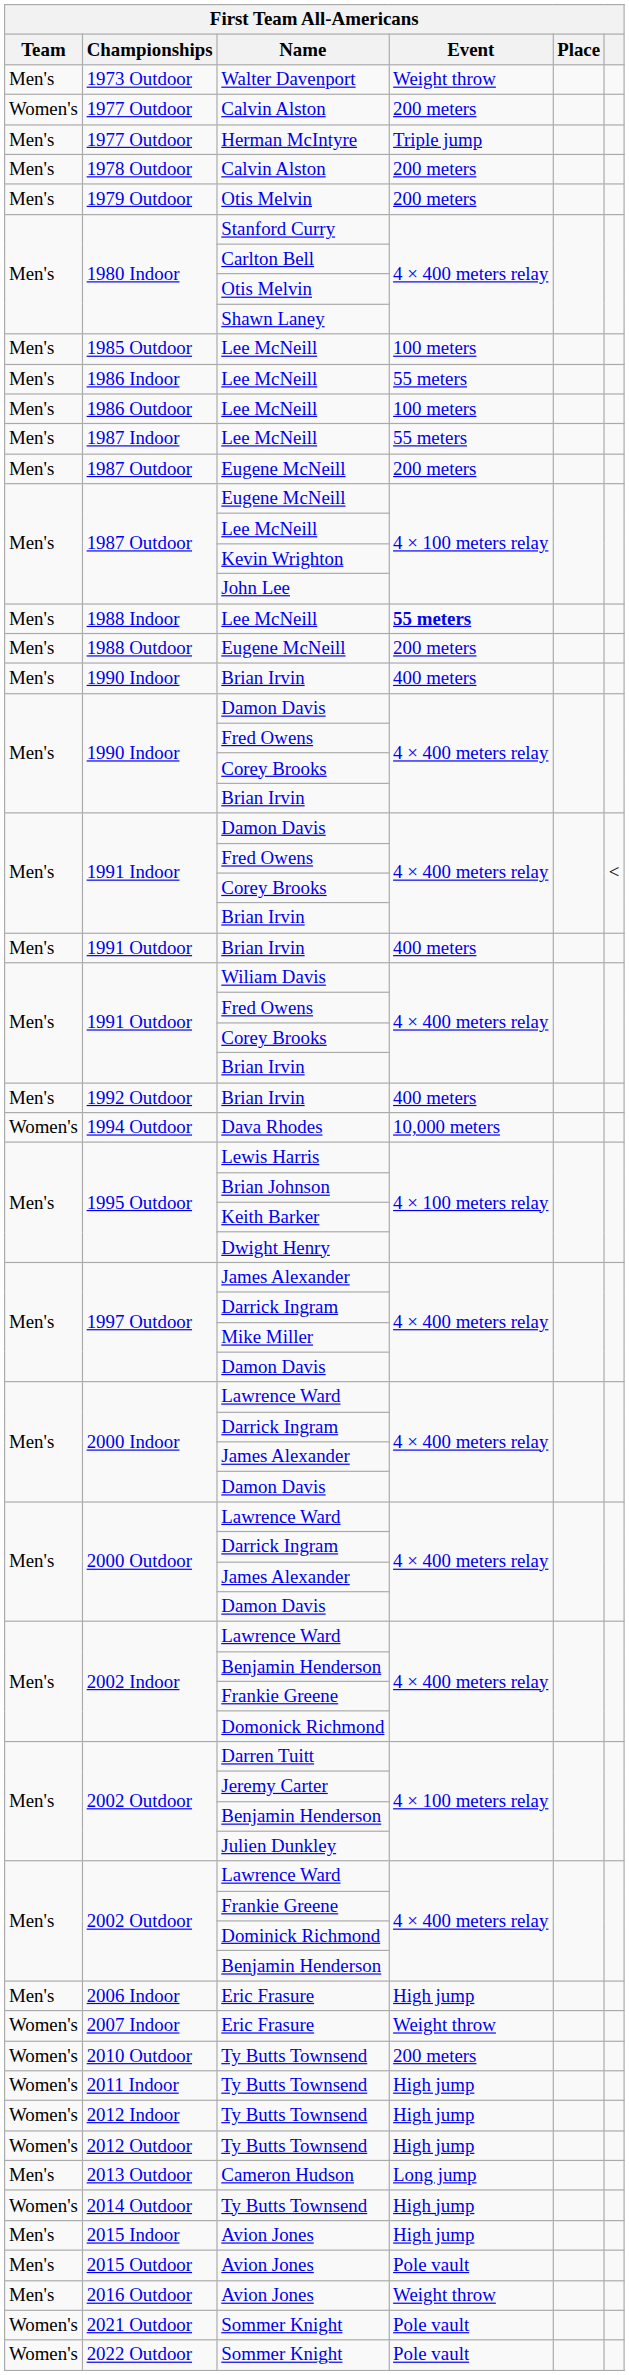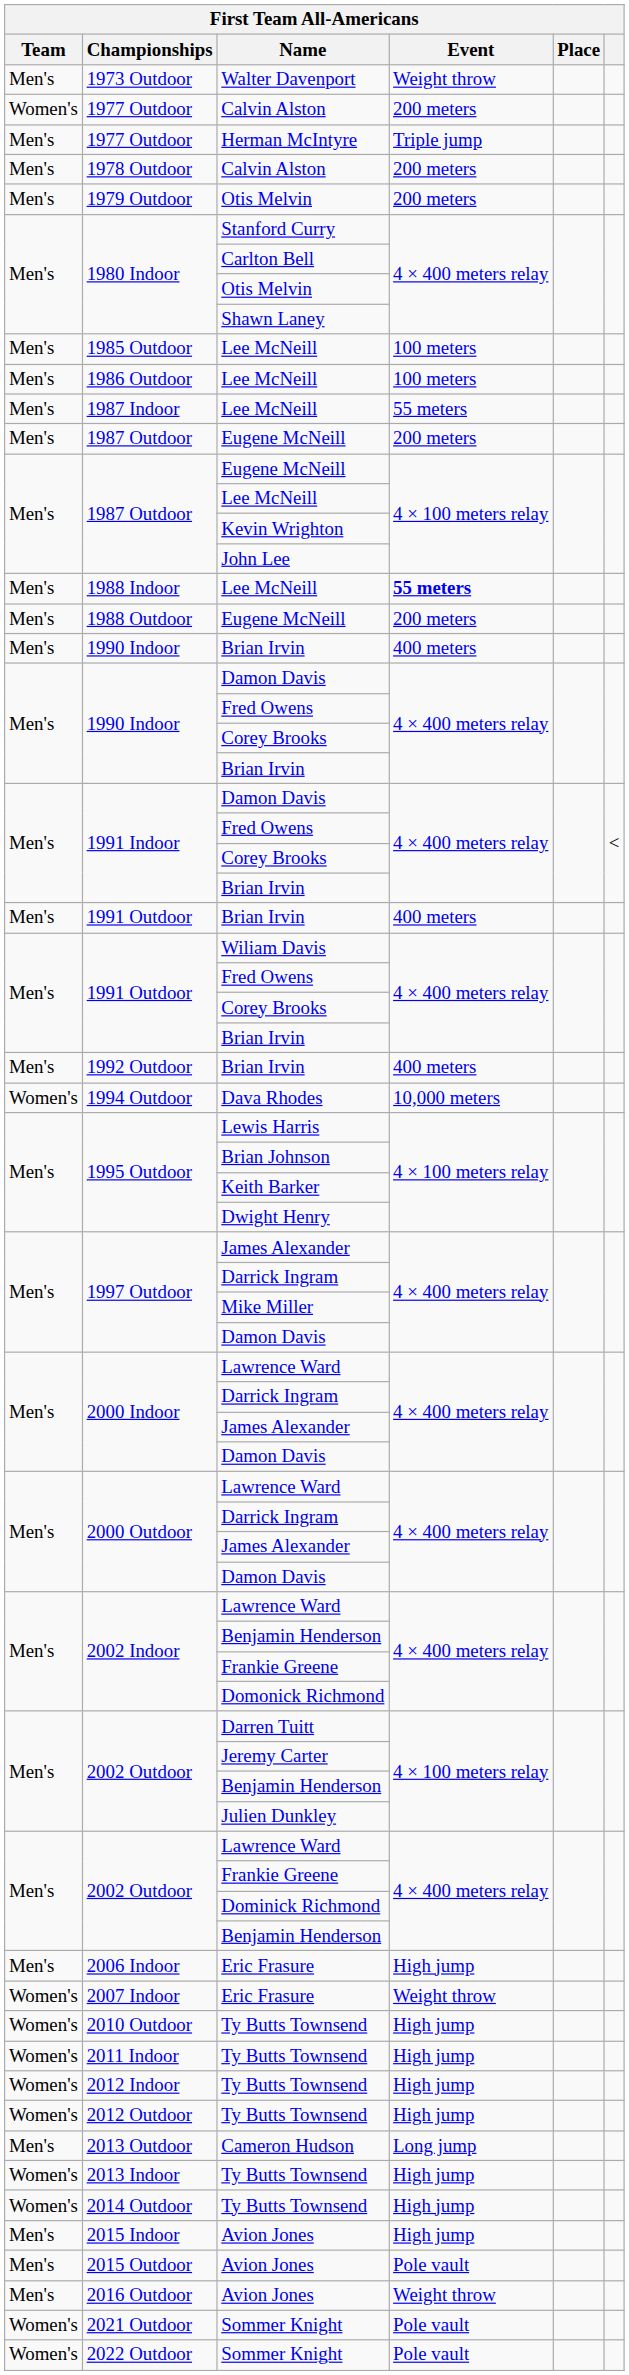- row: (133, 378)
(435, 2055) 200 meters -> (434, 2025) High jump
+ row: (133, 2175)
